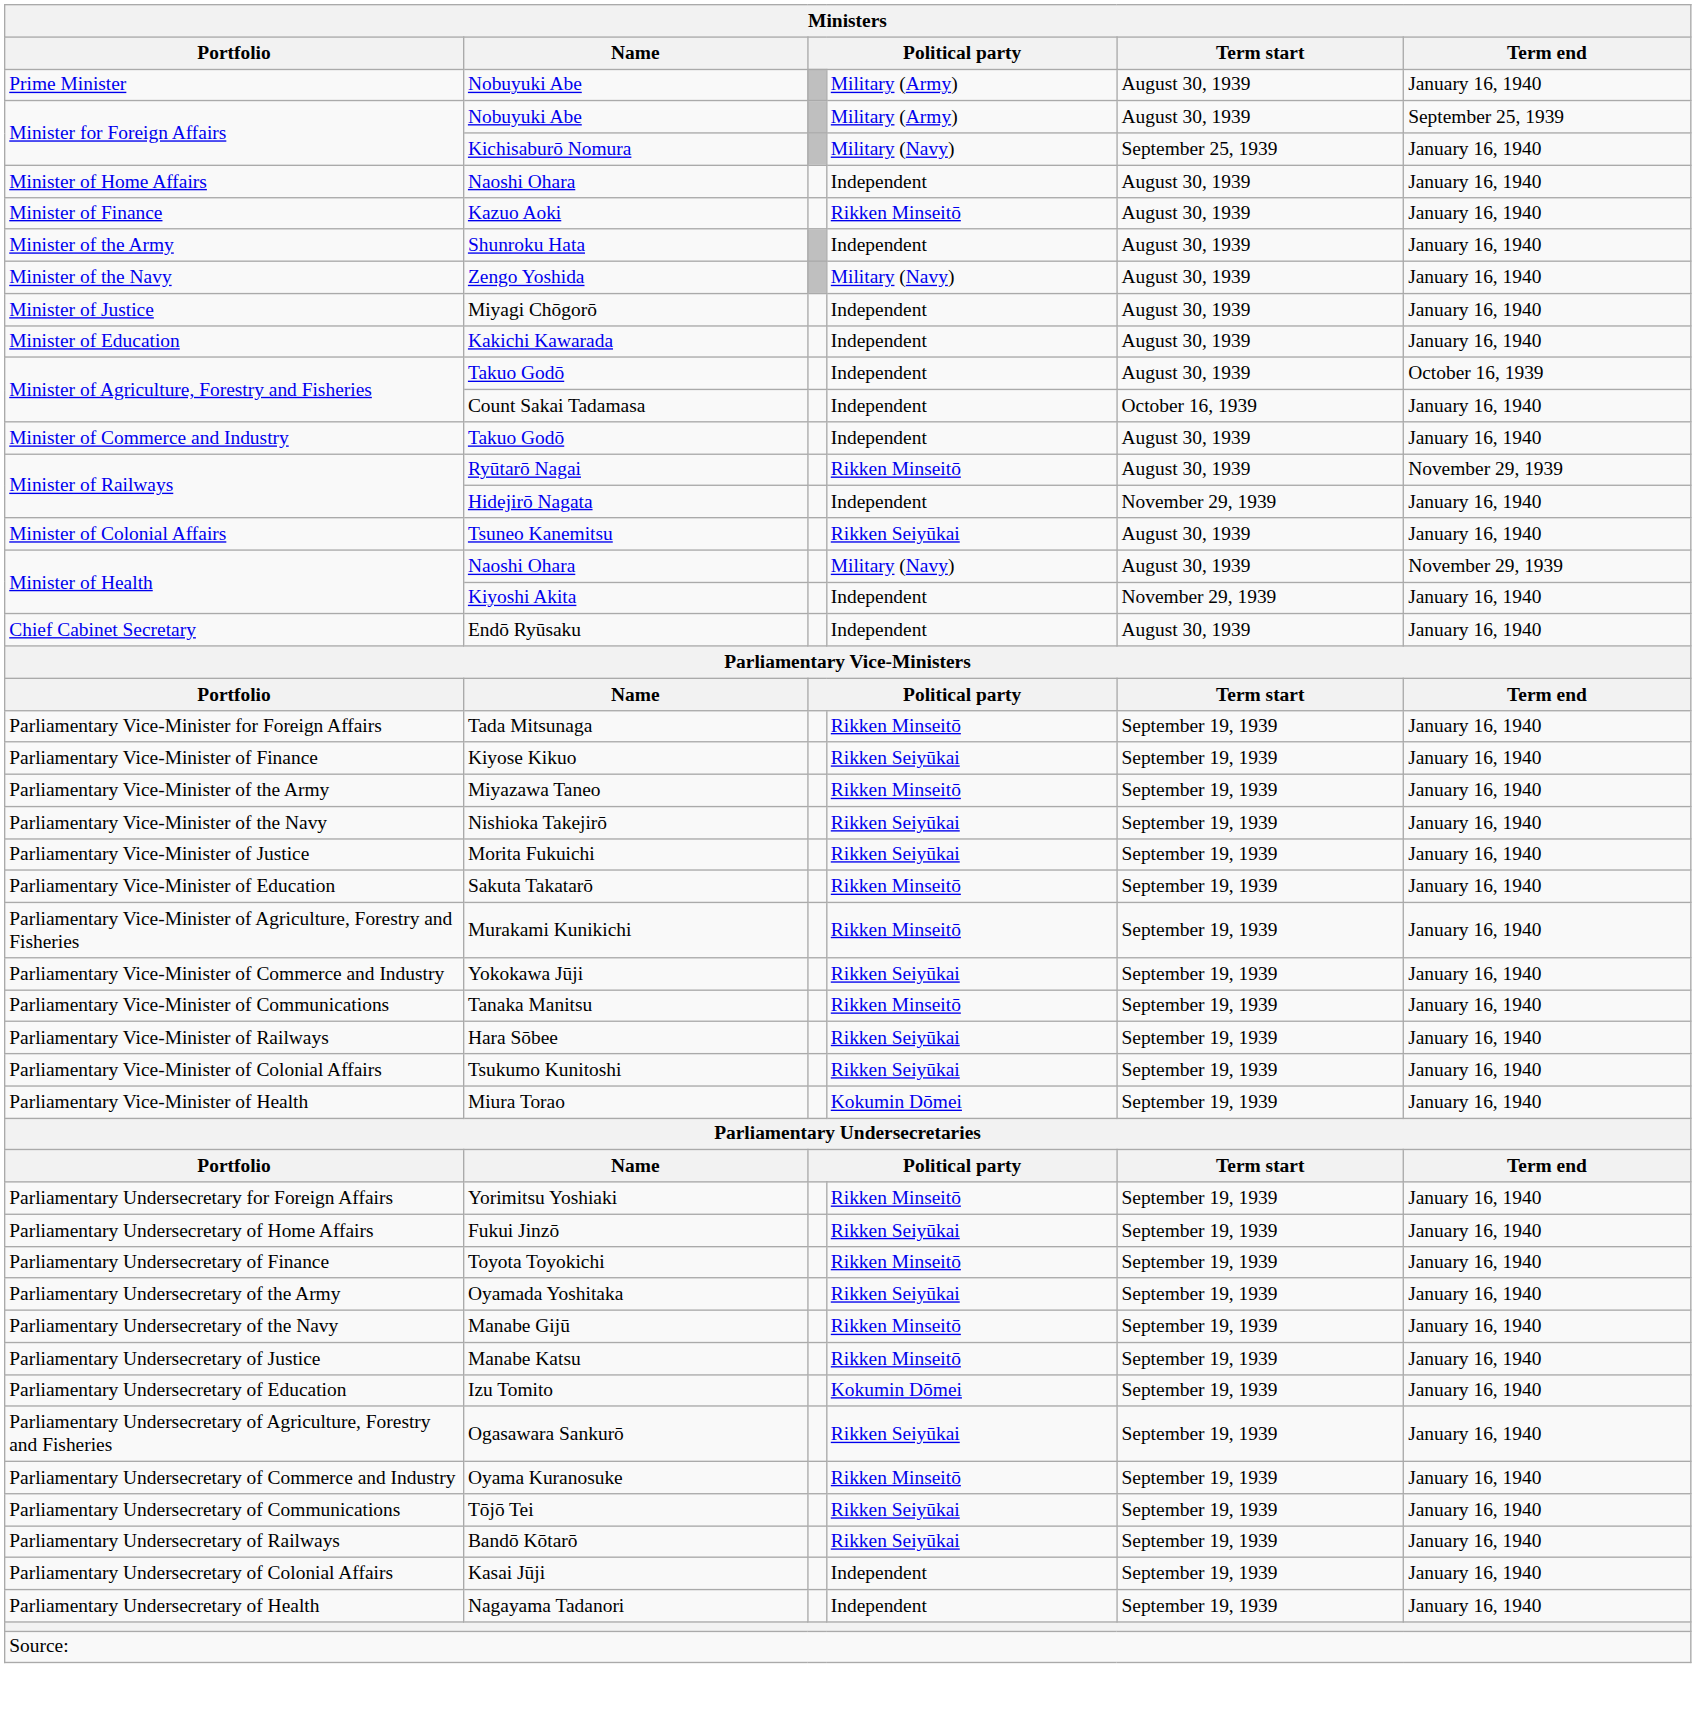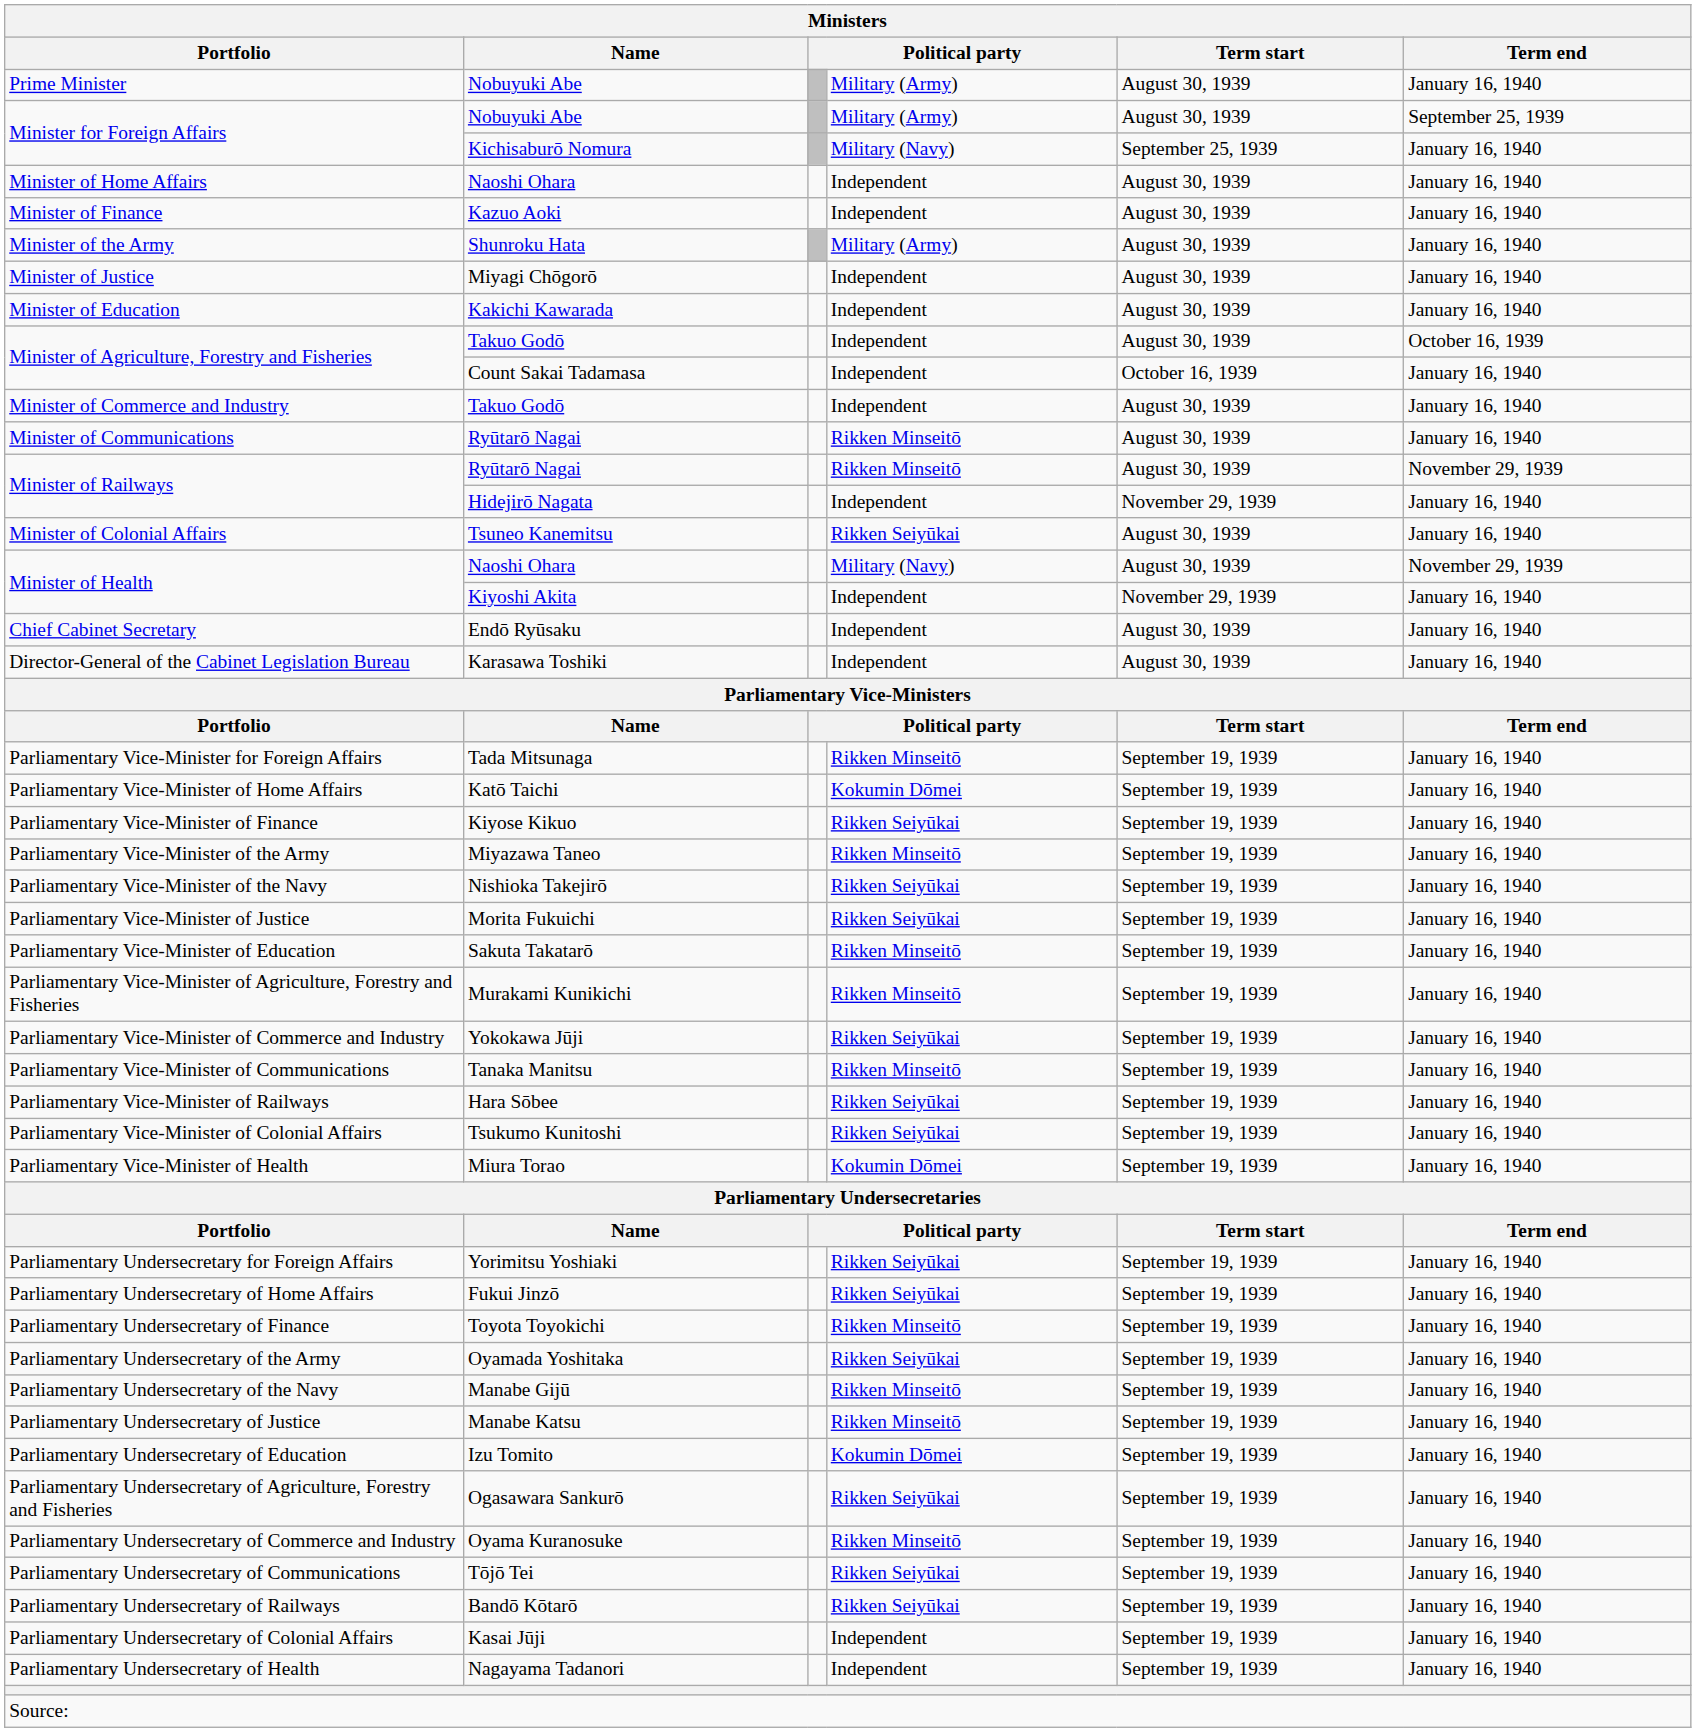(896, 213) Rikken Minseitō -> (879, 213) Independent
(879, 245) Independent -> (894, 245) Military (Army)
- row: (90, 277)
+ row: (121, 437)
+ row: (209, 662)
+ row: (186, 790)
(896, 1198) Rikken Minseitō -> (895, 1262) Rikken Seiyūkai
